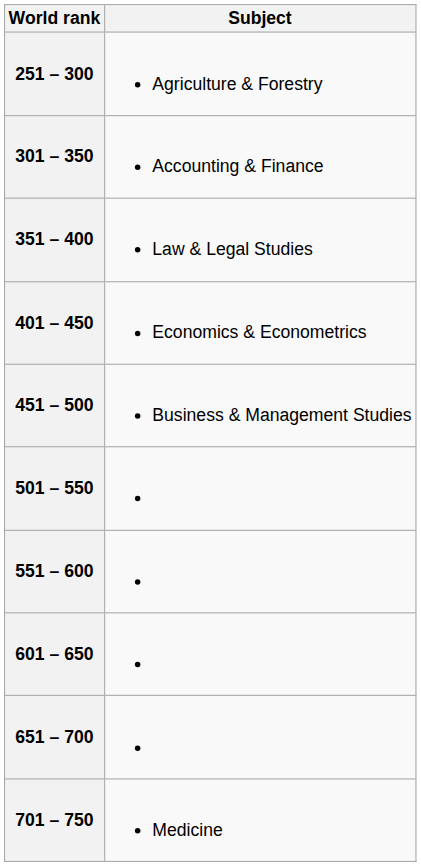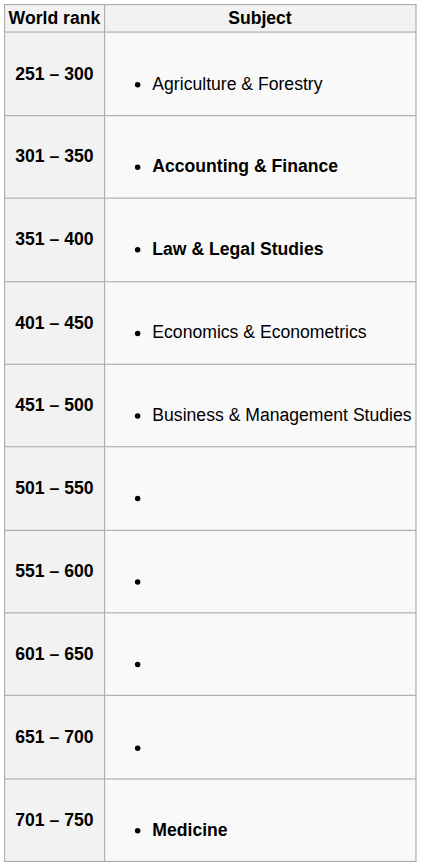(260, 167) normal -> (260, 167) bold
(260, 250) normal -> (260, 250) bold
(260, 830) normal -> (260, 830) bold
